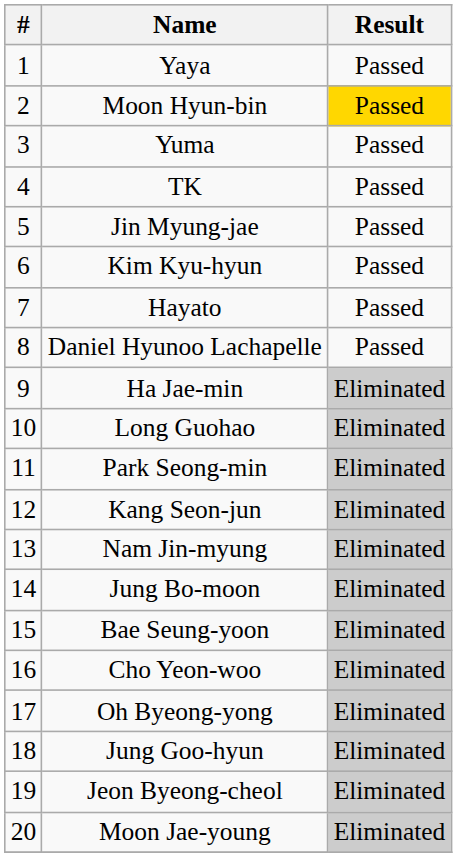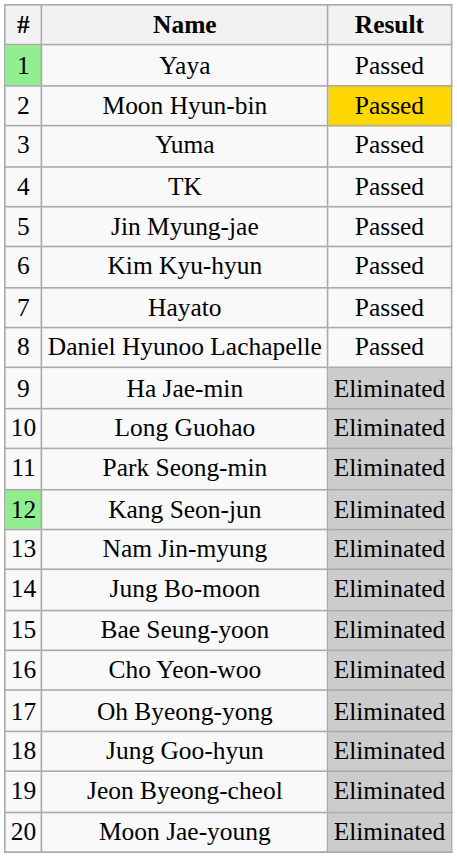(23, 65) no background -> (23, 65) lightgreen background
(23, 508) no background -> (23, 508) lightgreen background
